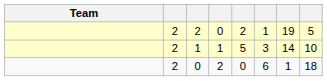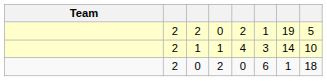(243, 48) 5 -> (243, 48) 4
